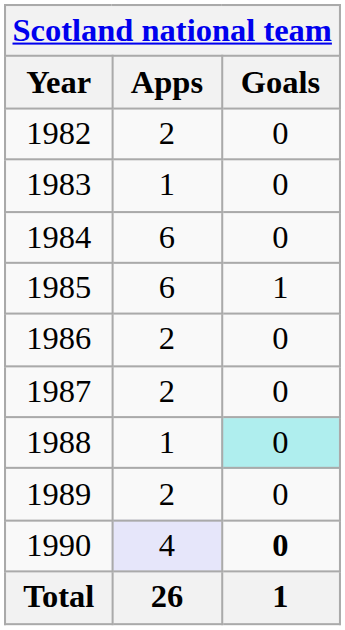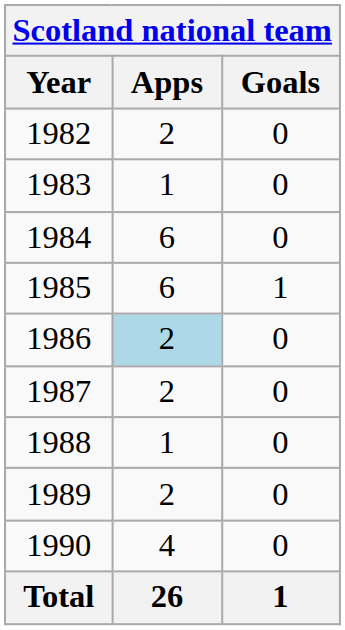(167, 339) no background -> (167, 339) lightblue background
(280, 442) paleturquoise background -> (280, 442) no background
(167, 545) lavender background -> (167, 545) no background
(280, 545) bold -> (280, 545) normal
